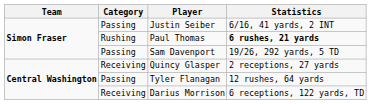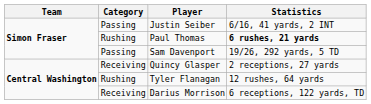(118, 79) Passing -> (118, 79) Rushing
